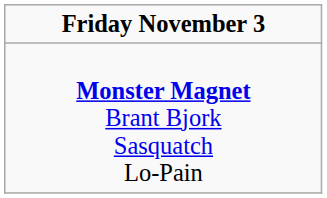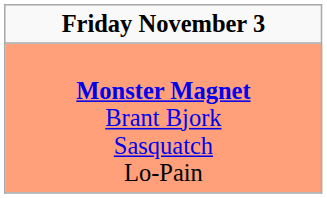(163, 131) no background -> (163, 131) lightsalmon background
